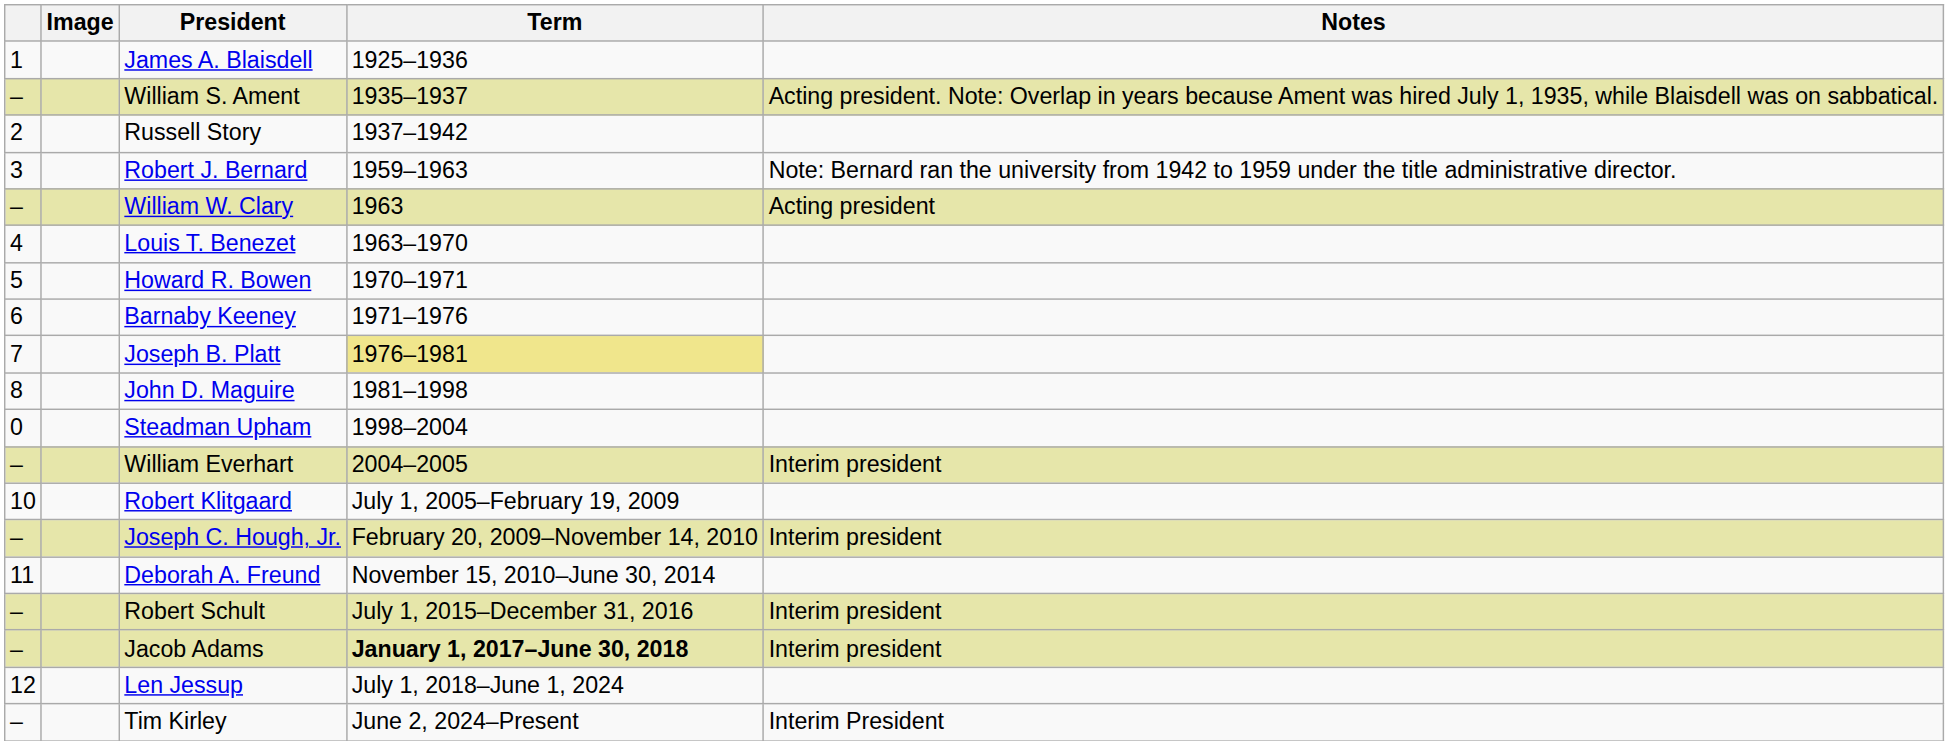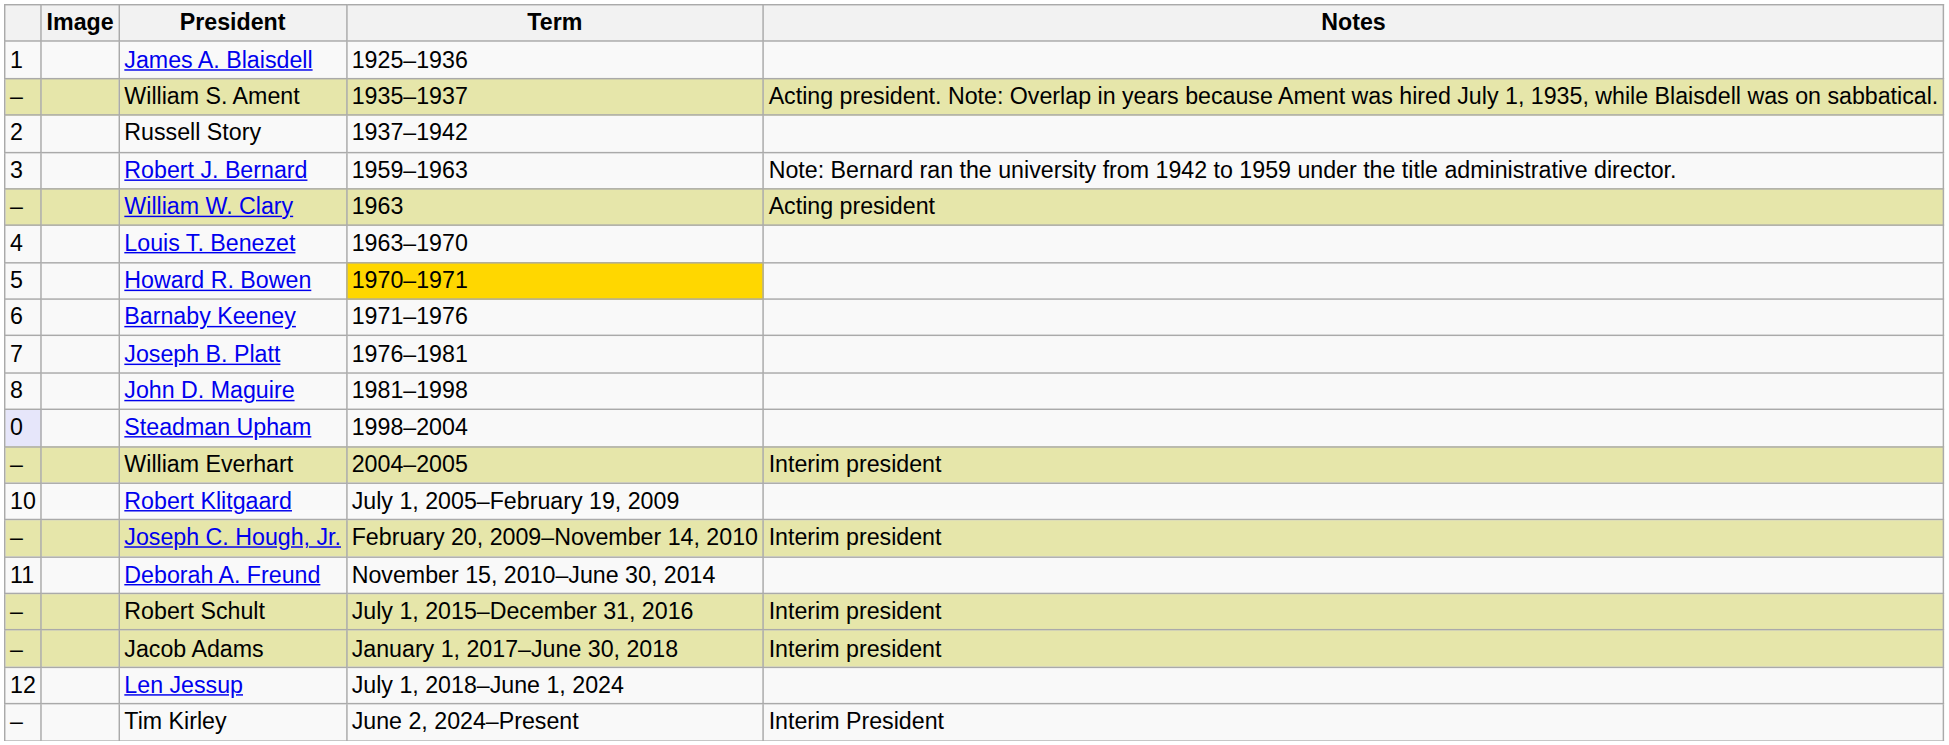(410, 280) no background -> (410, 280) gold background
(410, 354) khaki background -> (410, 354) no background
(17, 427) no background -> (17, 427) lavender background
(520, 648) bold -> (515, 648) normal
